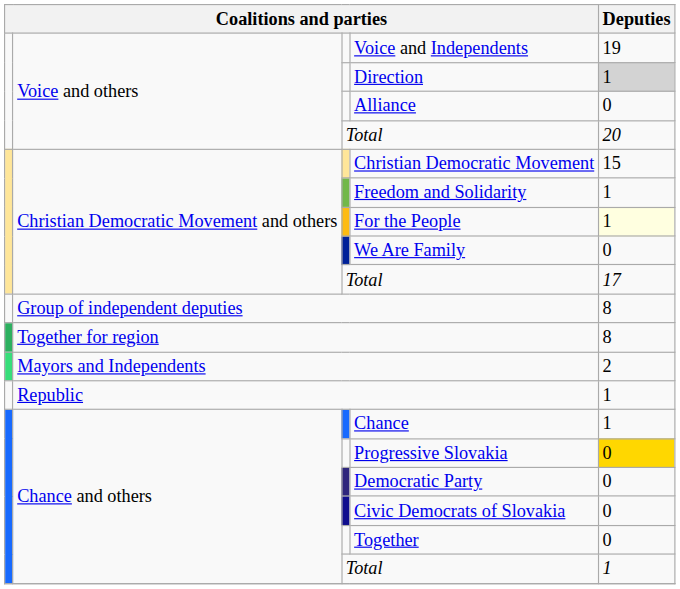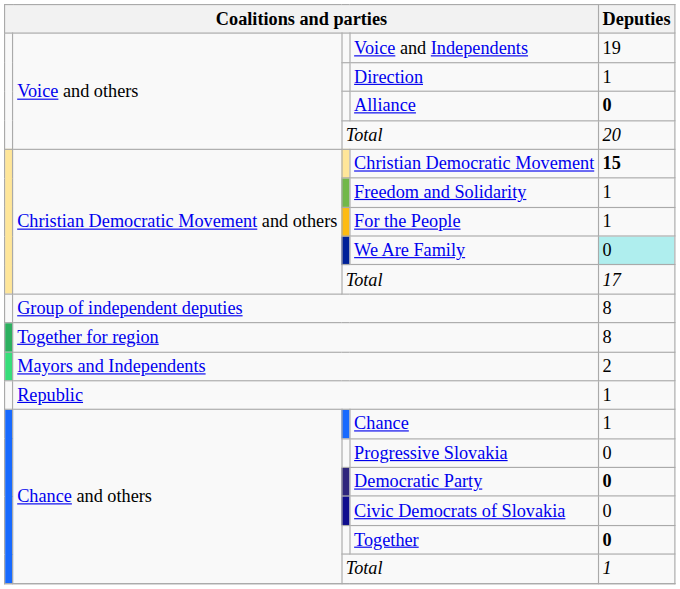(607, 76) lightgrey background -> (607, 76) no background
(607, 105) normal -> (607, 105) bold
(612, 163) normal -> (612, 163) bold
(607, 221) lightyellow background -> (607, 221) no background
(607, 250) no background -> (607, 250) paleturquoise background
(607, 452) gold background -> (607, 452) no background
(607, 481) normal -> (607, 481) bold
(607, 539) normal -> (607, 539) bold
